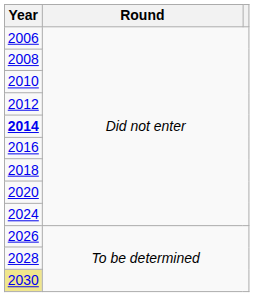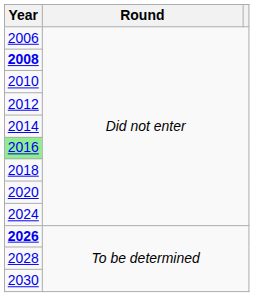(23, 60) normal -> (23, 60) bold
(23, 126) bold -> (23, 126) normal
(23, 148) no background -> (23, 148) lightgreen background
(23, 237) normal -> (23, 237) bold
(23, 281) khaki background -> (23, 281) no background
